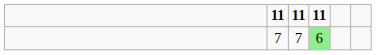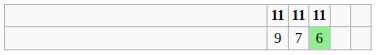(278, 38) 7 -> (278, 38) 9
